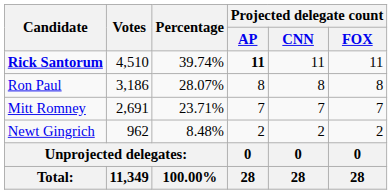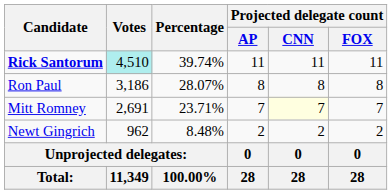(132, 62) no background -> (132, 62) paleturquoise background
(258, 62) bold -> (258, 62) normal
(321, 108) no background -> (321, 108) lightyellow background
